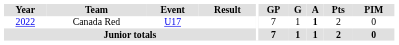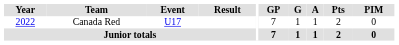(315, 22) bold -> (315, 22) normal
